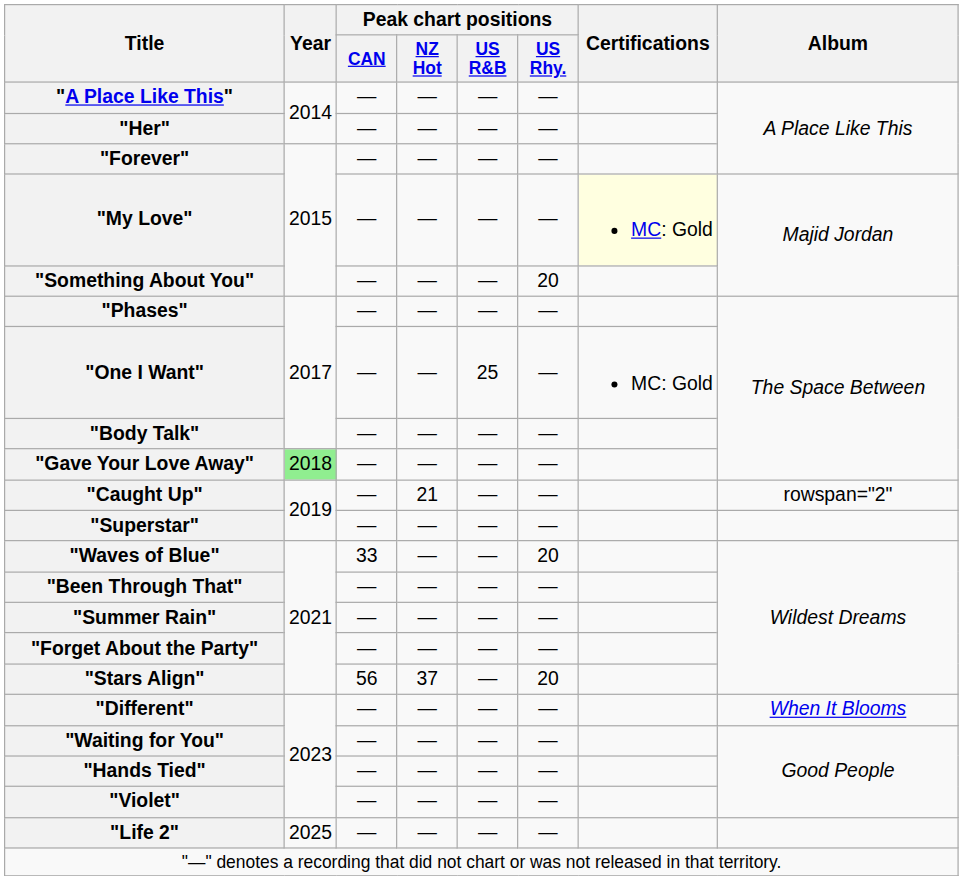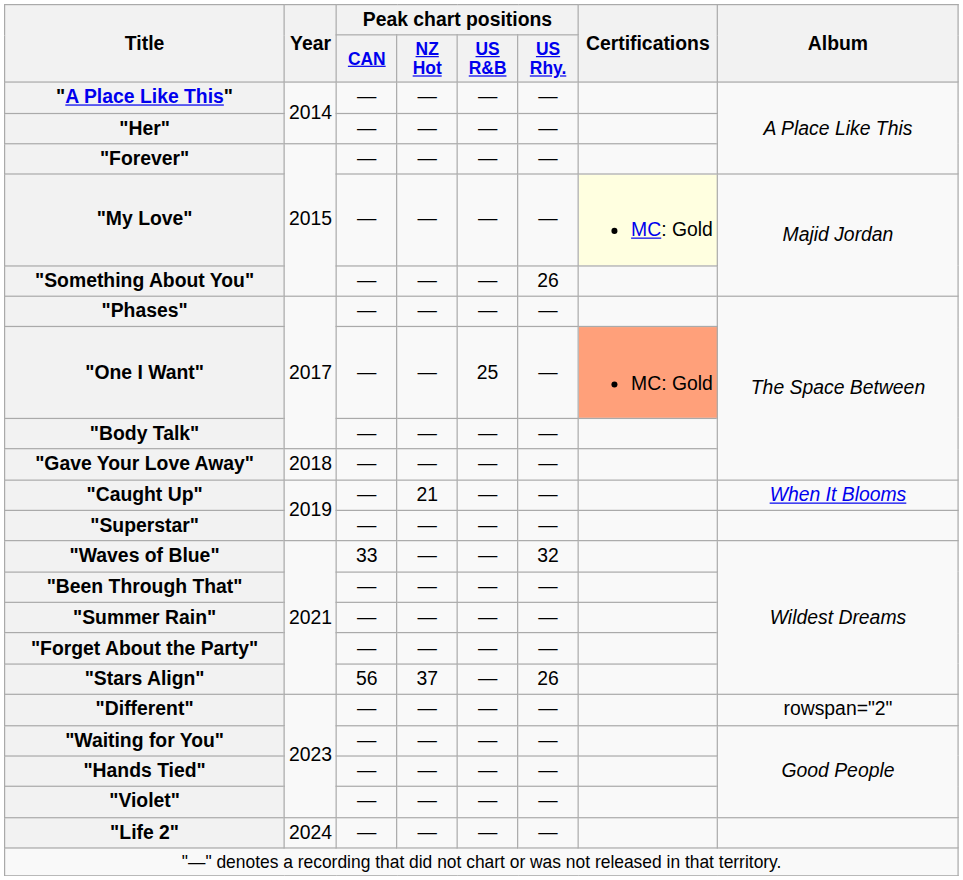(548, 280) 20 -> (548, 280) 26
(648, 383) no background -> (648, 383) lightsalmon background
(311, 464) lightgreen background -> (311, 464) no background
(838, 494) rowspan="2" -> (838, 494) When It Blooms
(548, 556) 20 -> (548, 556) 32
(548, 678) 20 -> (548, 678) 26
(838, 709) When It Blooms -> (838, 709) rowspan="2"
(311, 832) 2025 -> (311, 832) 2024
